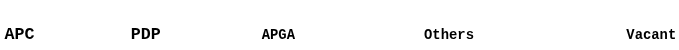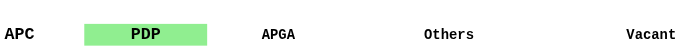(146, 35) no background -> (146, 35) lightgreen background
